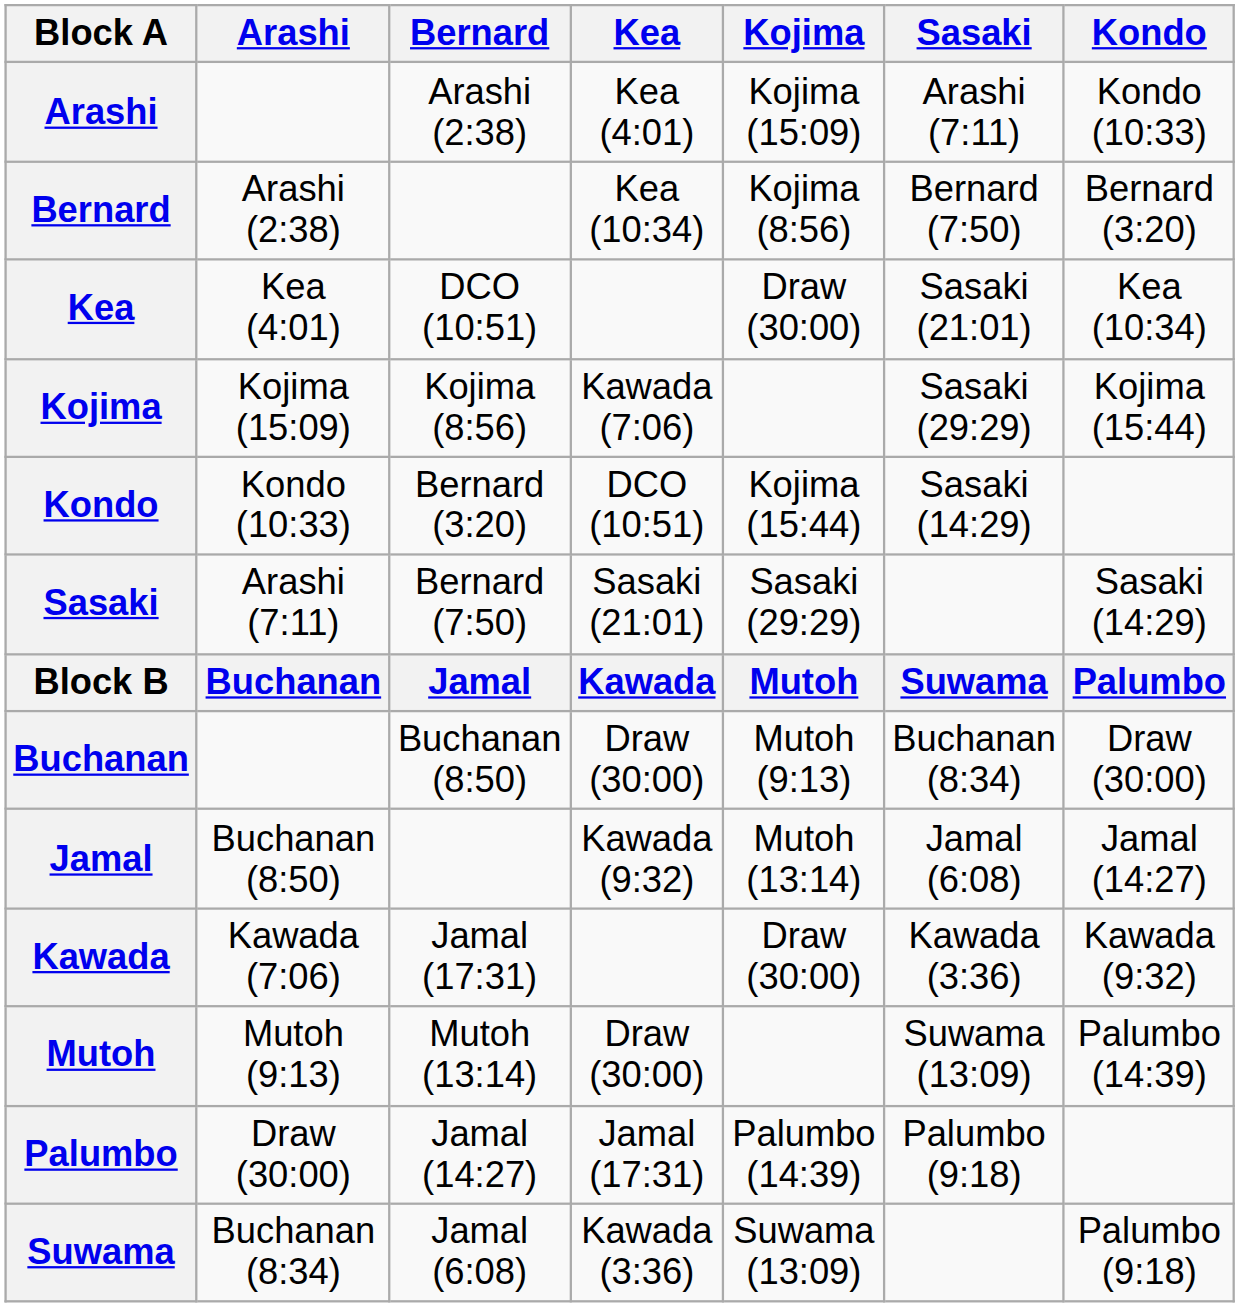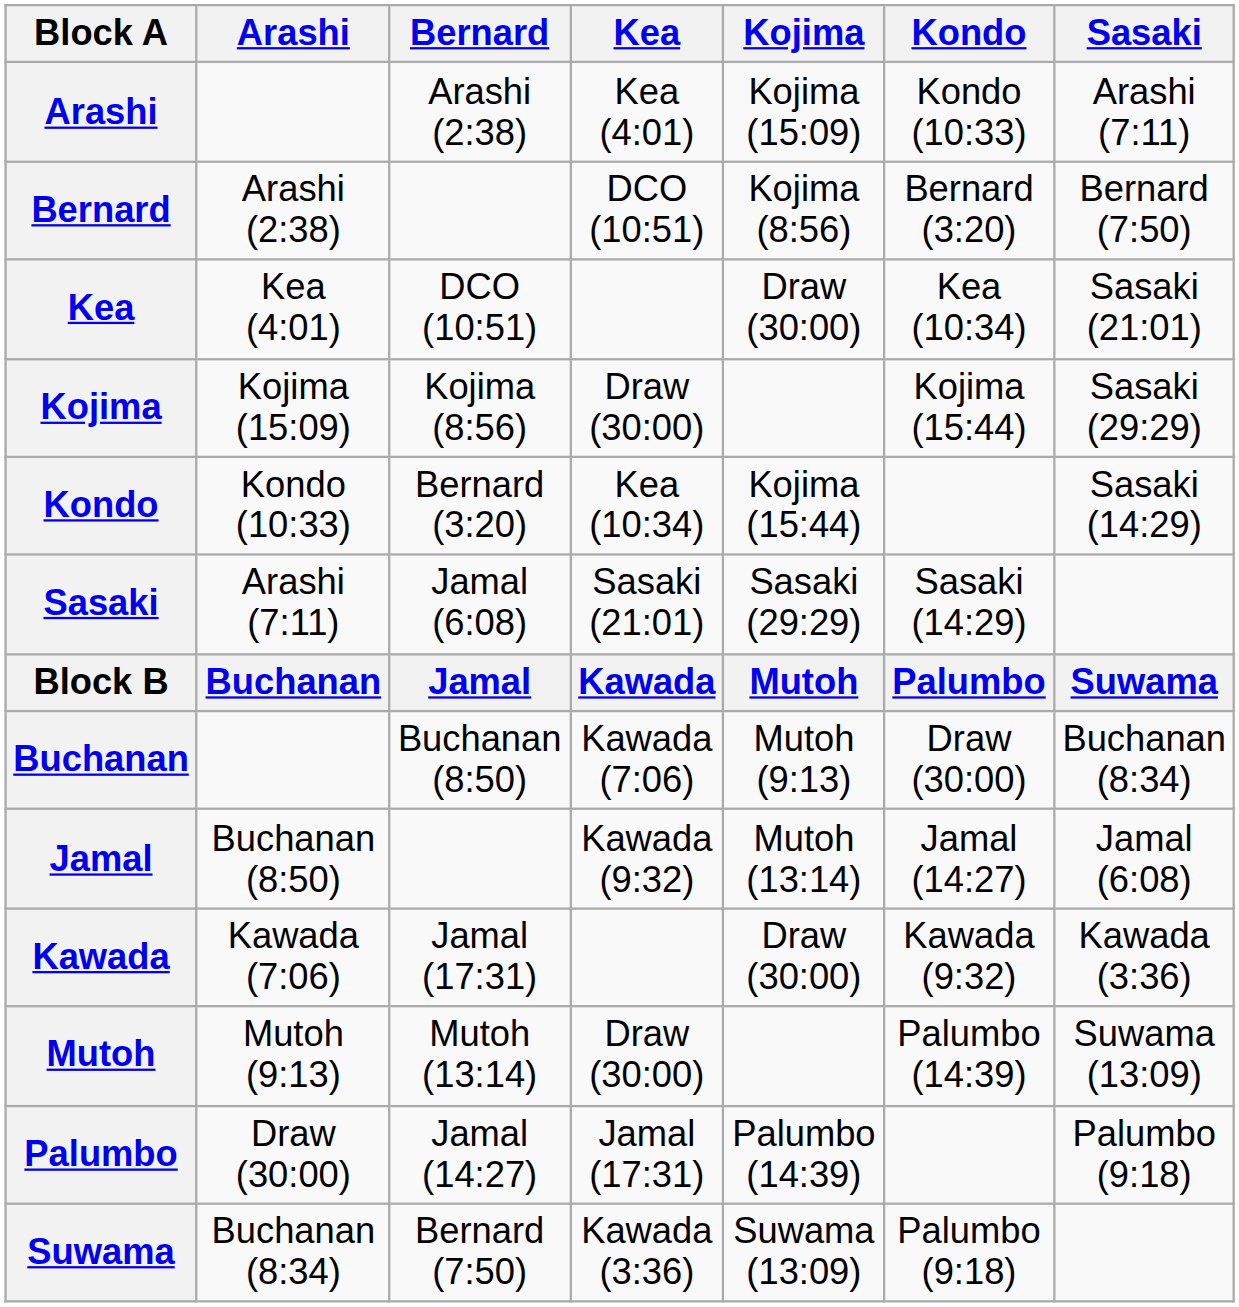columns swapped: (1149, 33) <-> (974, 33)
(647, 209) Kea (10:34) -> (647, 209) DCO (10:51)
(647, 406) Kawada (7:06) -> (647, 406) Draw (30:00)
(647, 505) DCO (10:51) -> (647, 505) Kea (10:34)
(480, 603) Bernard (7:50) -> (480, 603) Jamal (6:08)
(647, 759) Draw (30:00) -> (647, 759) Kawada (7:06)
(480, 1252) Jamal (6:08) -> (480, 1252) Bernard (7:50)
